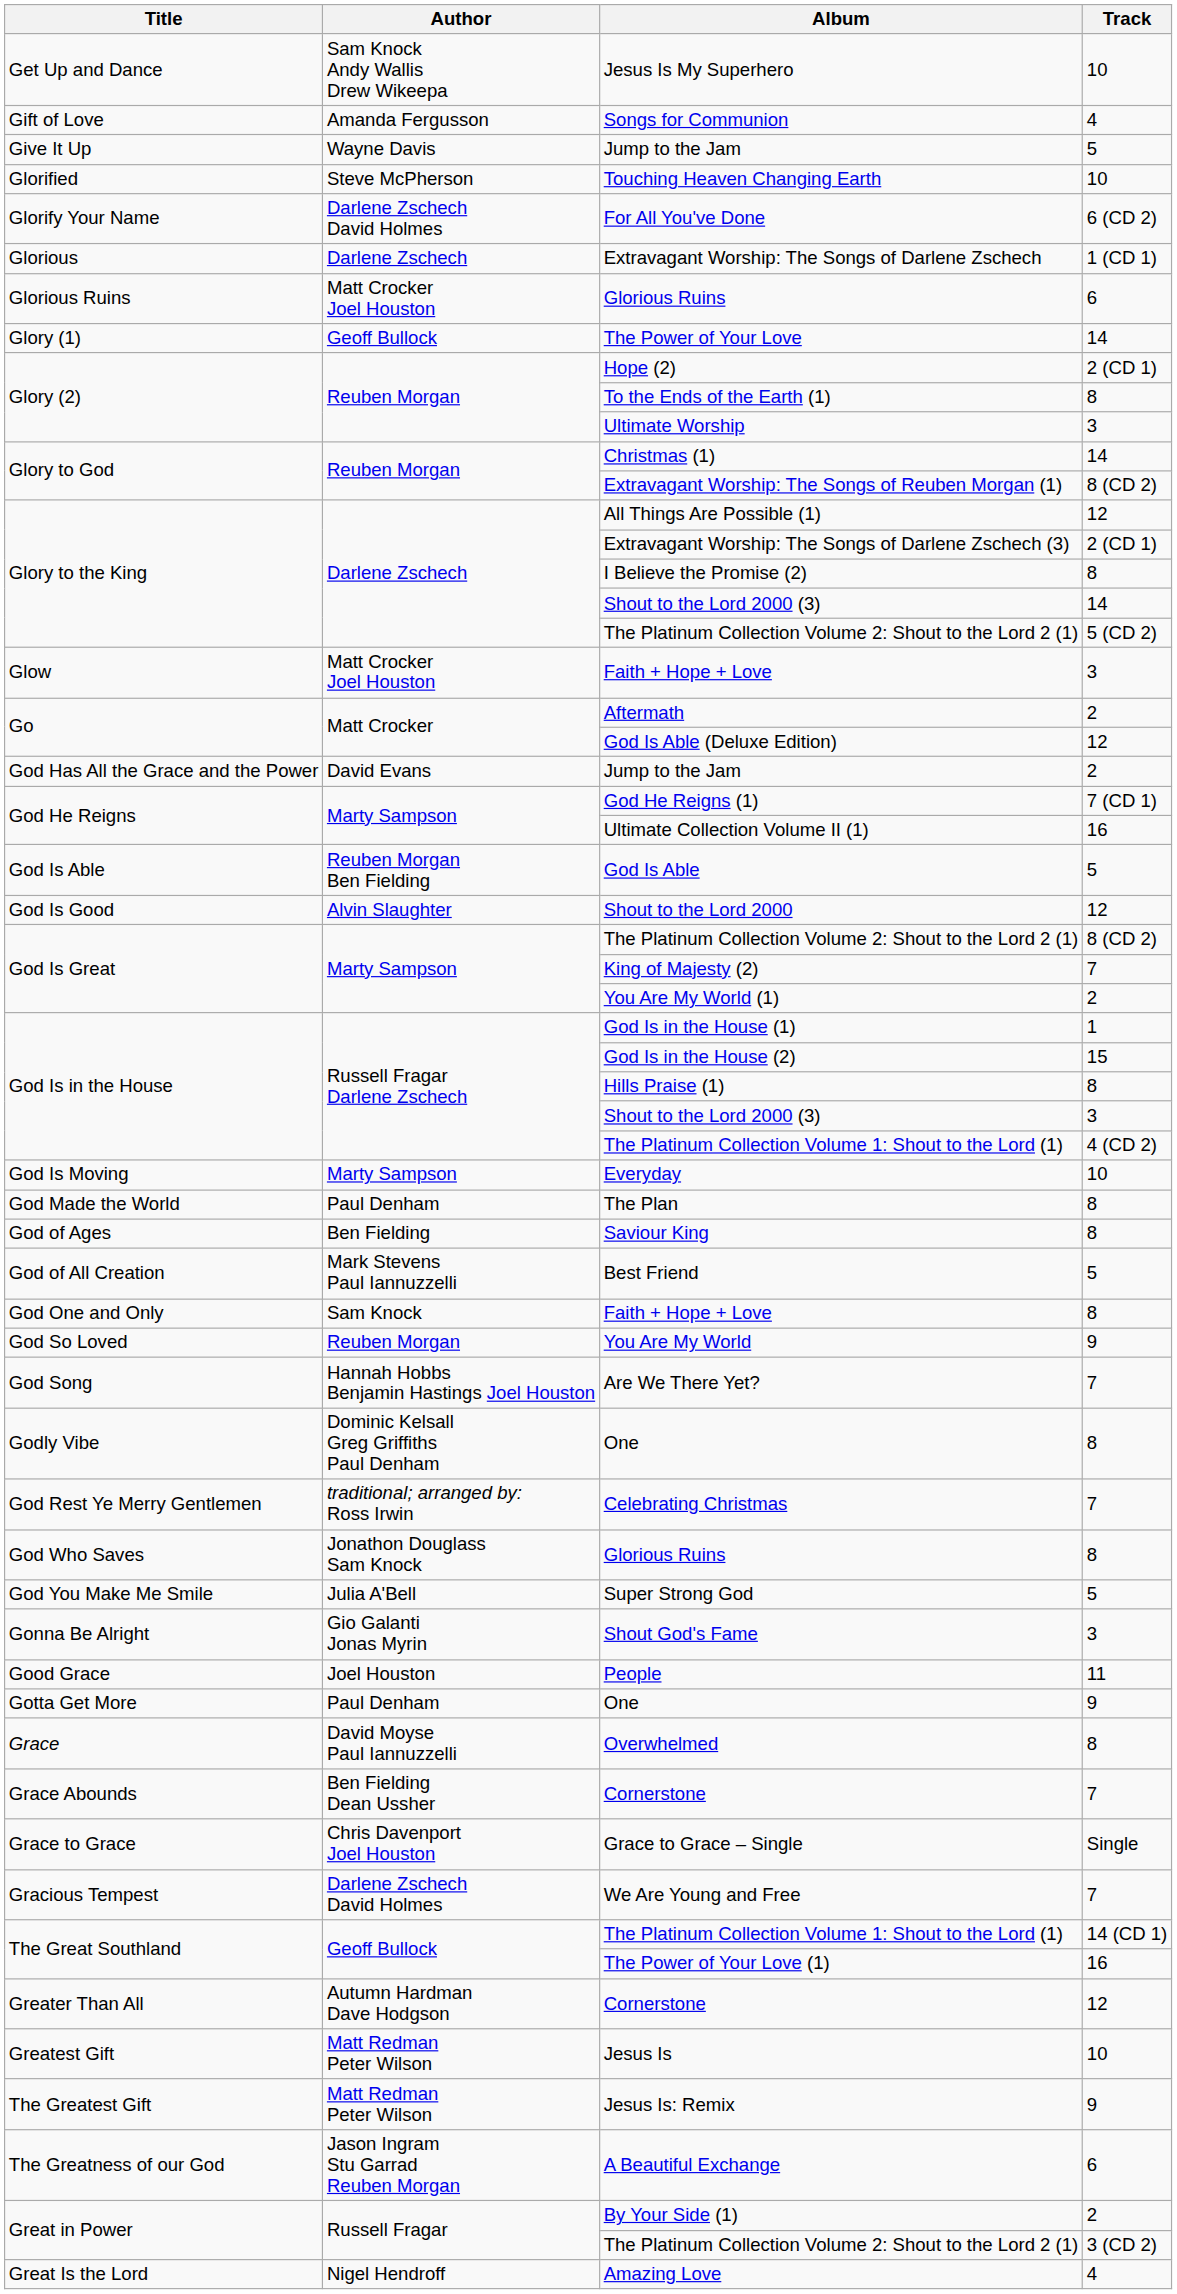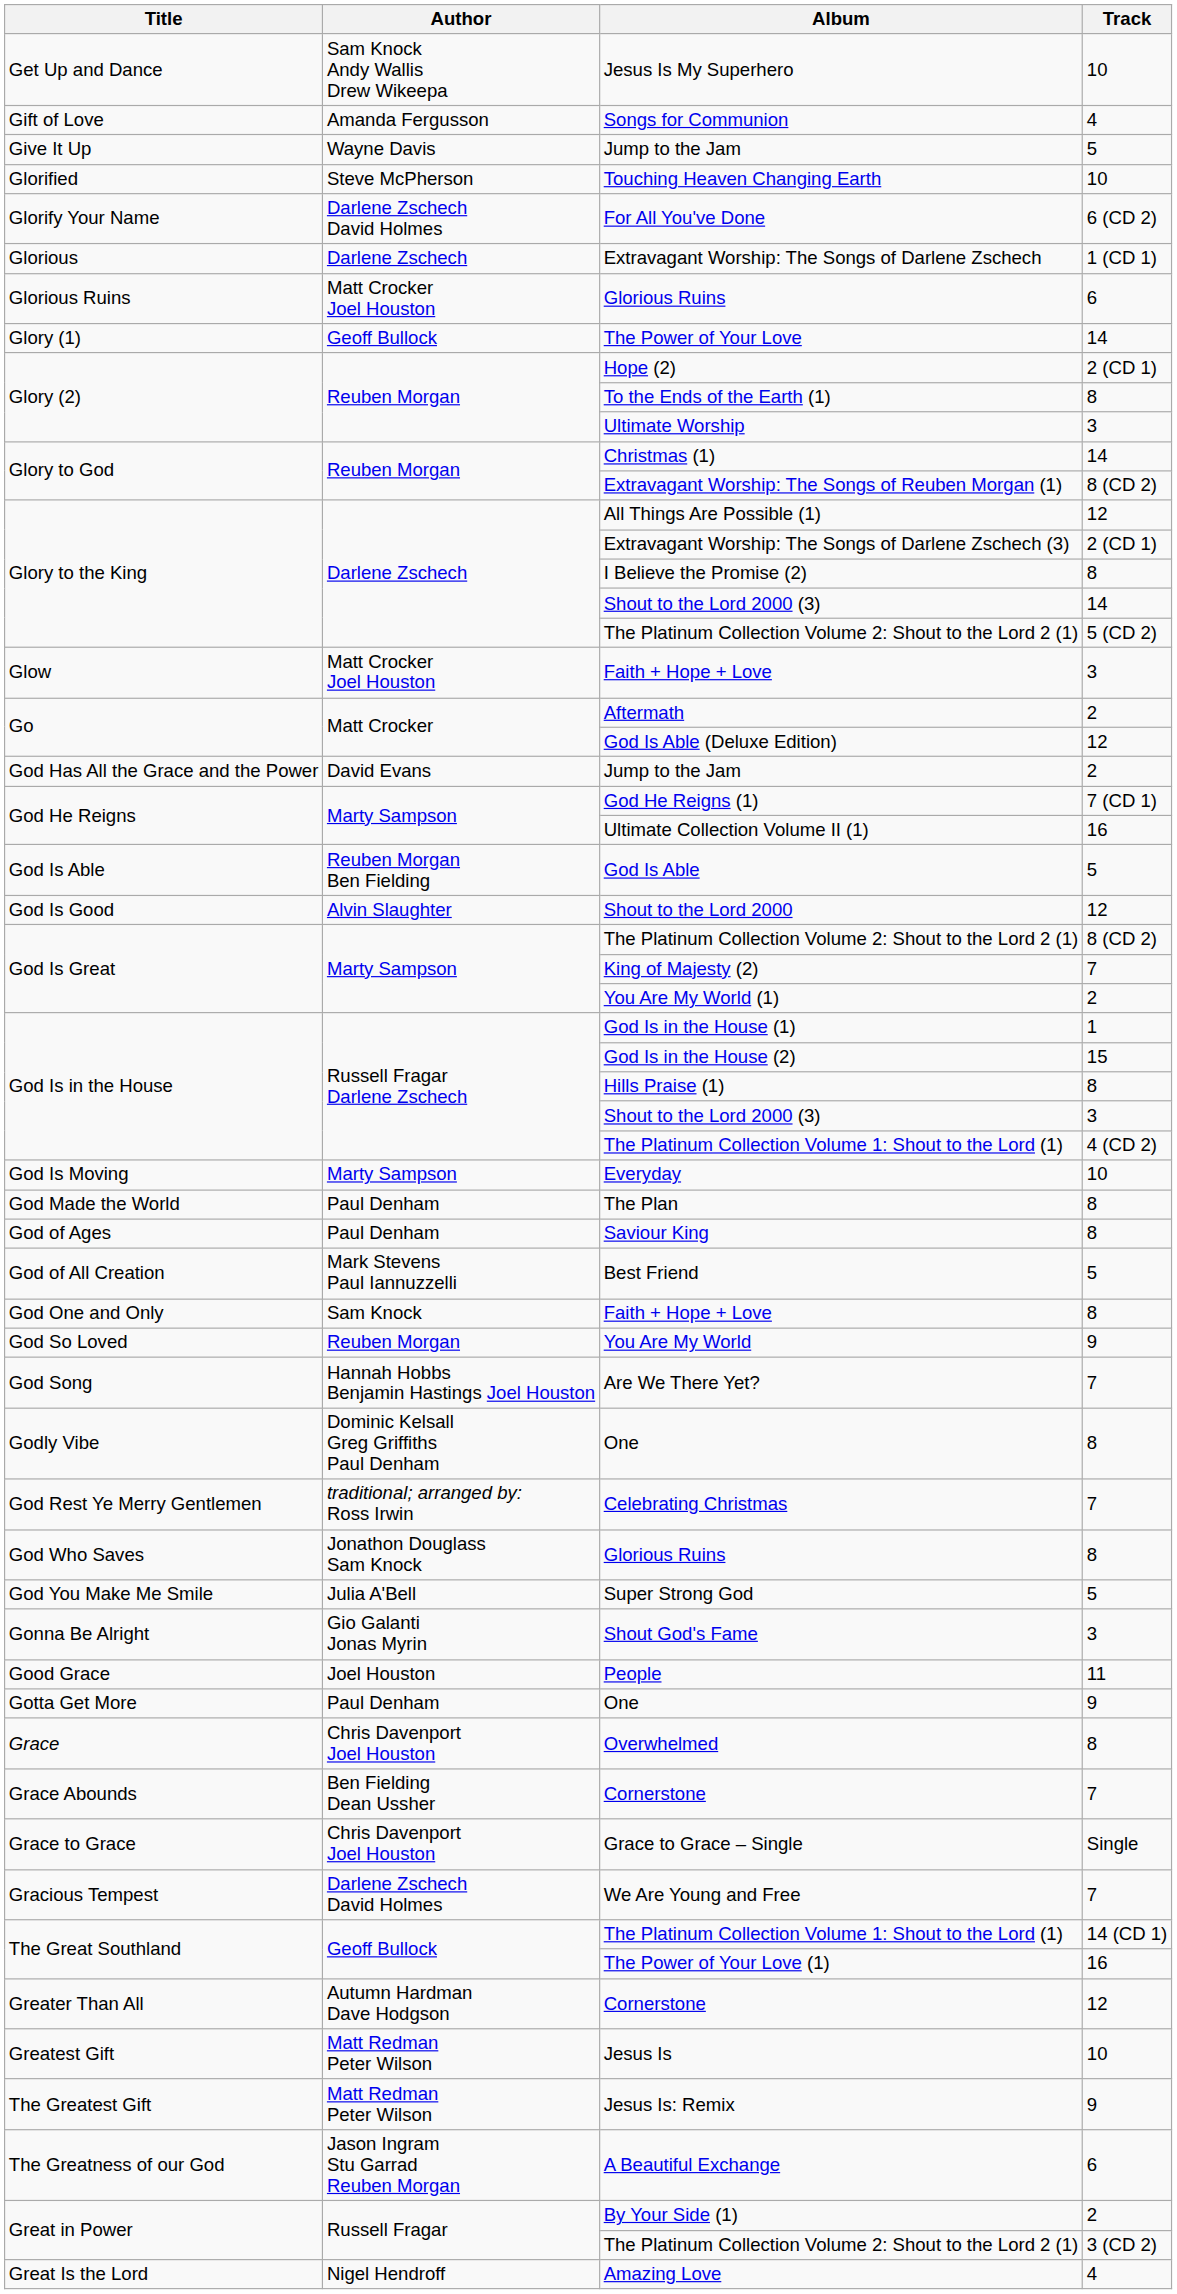(379, 1233) Ben Fielding -> (383, 1233) Paul Denham
(392, 1743) David Moyse Paul Iannuzzelli -> (394, 1743) Chris Davenport Joel Houston
